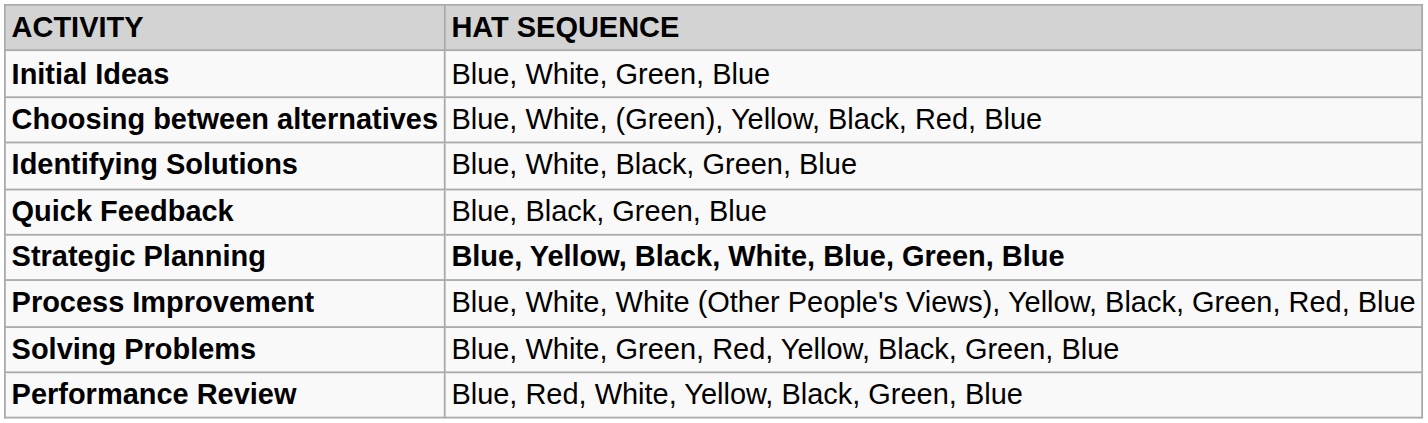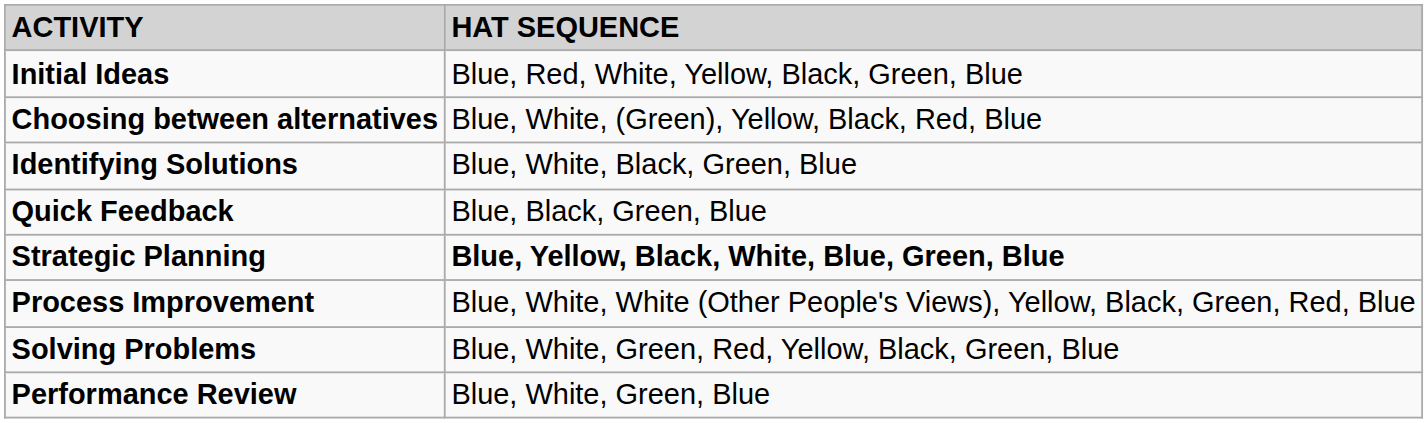(611, 73) Blue, White, Green, Blue -> (737, 73) Blue, Red, White, Yellow, Black, Green, Blue
(737, 394) Blue, Red, White, Yellow, Black, Green, Blue -> (611, 394) Blue, White, Green, Blue
